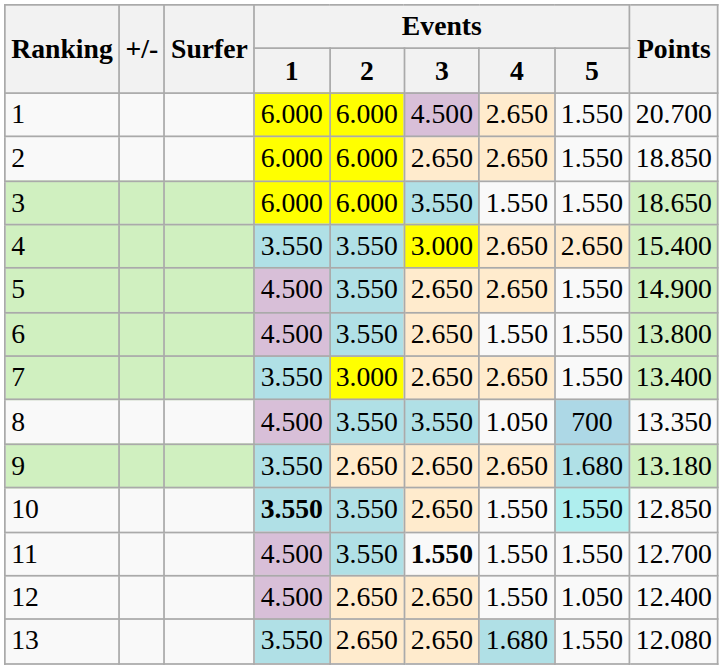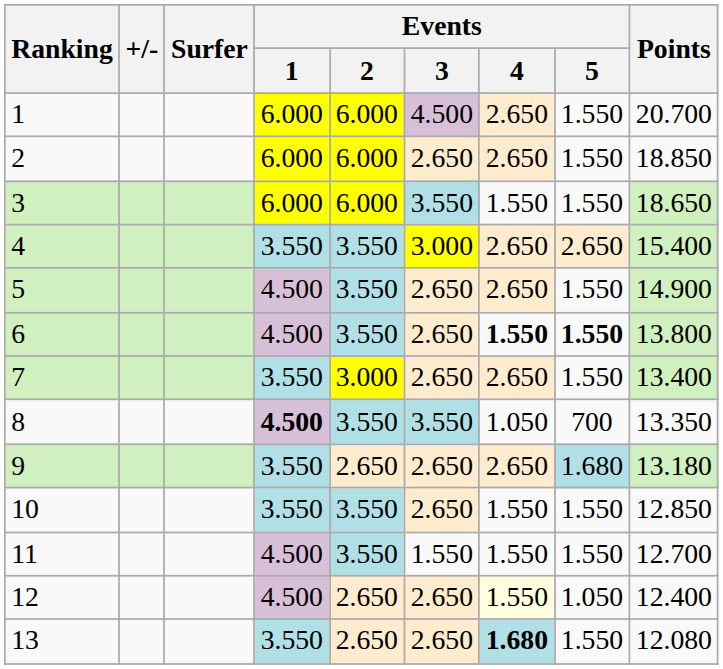(517, 333) normal -> (517, 333) bold
(592, 333) normal -> (592, 333) bold
(292, 421) normal -> (292, 421) bold
(592, 421) lightblue background -> (592, 421) no background
(292, 509) bold -> (292, 509) normal
(592, 509) paleturquoise background -> (592, 509) no background
(442, 553) bold -> (442, 553) normal
(517, 597) no background -> (517, 597) lightyellow background
(517, 641) normal -> (517, 641) bold
